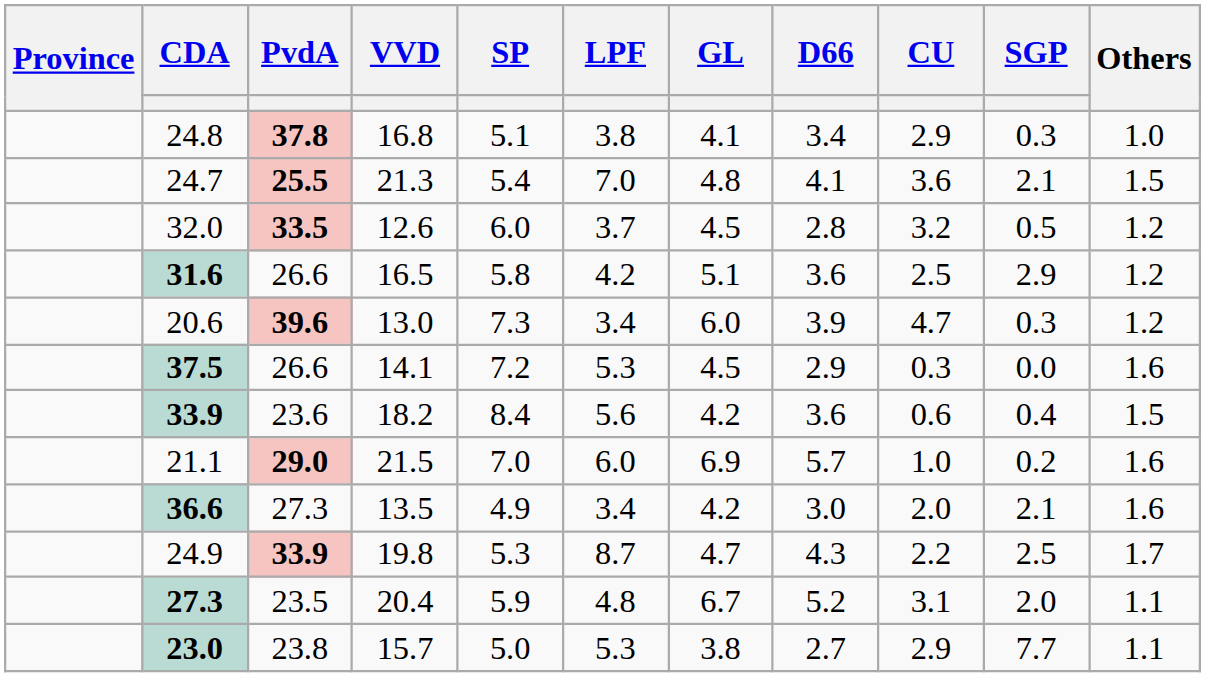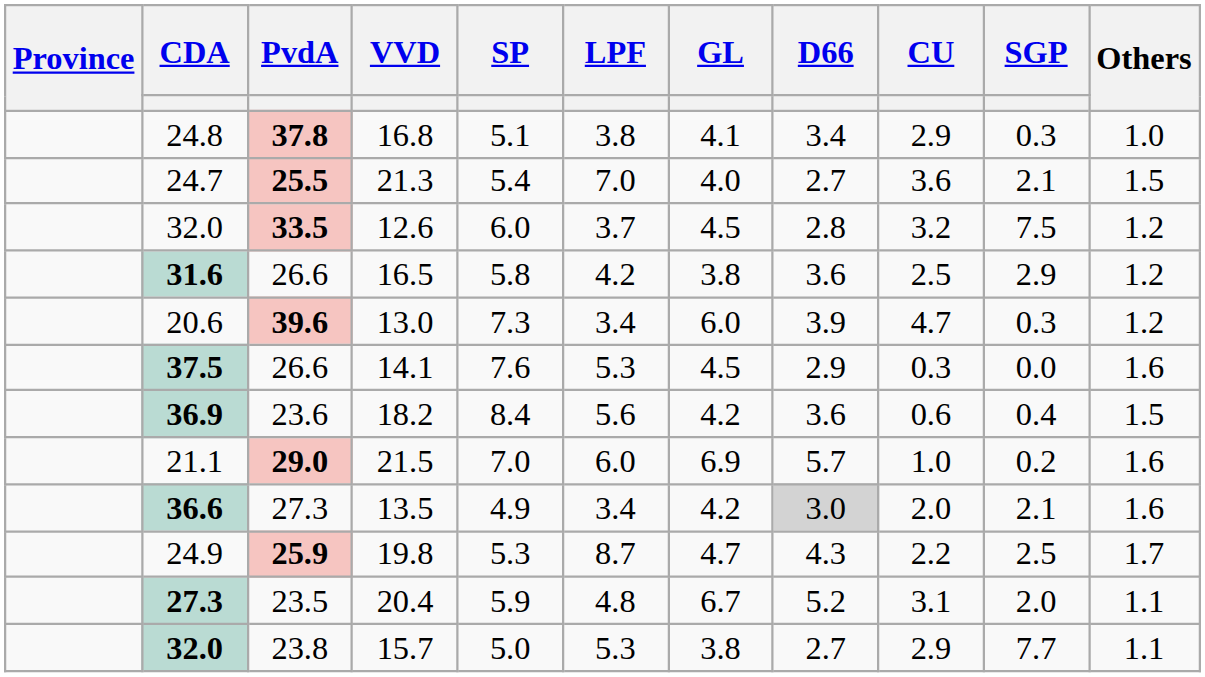(721, 181) 4.8 -> (721, 181) 4.0
(826, 181) 4.1 -> (826, 181) 2.7
(1036, 227) 0.5 -> (1036, 227) 7.5
(721, 274) 5.1 -> (721, 274) 3.8
(510, 367) 7.2 -> (510, 367) 7.6
(195, 414) 33.9 -> (195, 414) 36.9
(826, 508) no background -> (826, 508) lightgrey background
(300, 554) 33.9 -> (300, 554) 25.9
(195, 648) 23.0 -> (195, 648) 32.0
